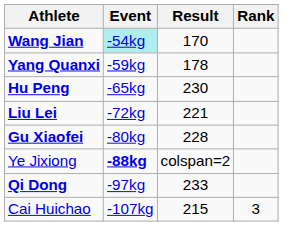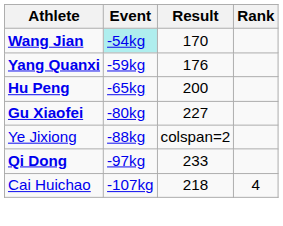(195, 64) 178 -> (195, 64) 176
(195, 88) 230 -> (195, 88) 200
- row: (32, 112)
(195, 137) 228 -> (195, 112) 227
(127, 161) bold -> (126, 137) normal
(195, 209) 215 -> (195, 185) 218
(256, 209) 3 -> (256, 185) 4
